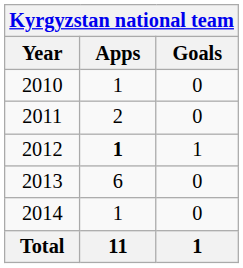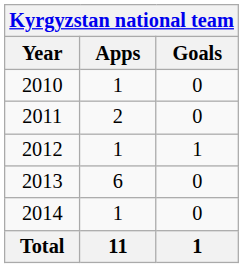(118, 149) bold -> (118, 149) normal
